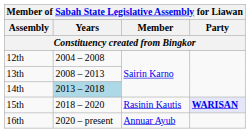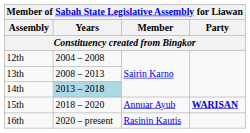(152, 105) Rasinin Kautis -> (150, 105) Annuar Ayub
(215, 105) lavender background -> (215, 105) no background
(150, 120) Annuar Ayub -> (152, 120) Rasinin Kautis
